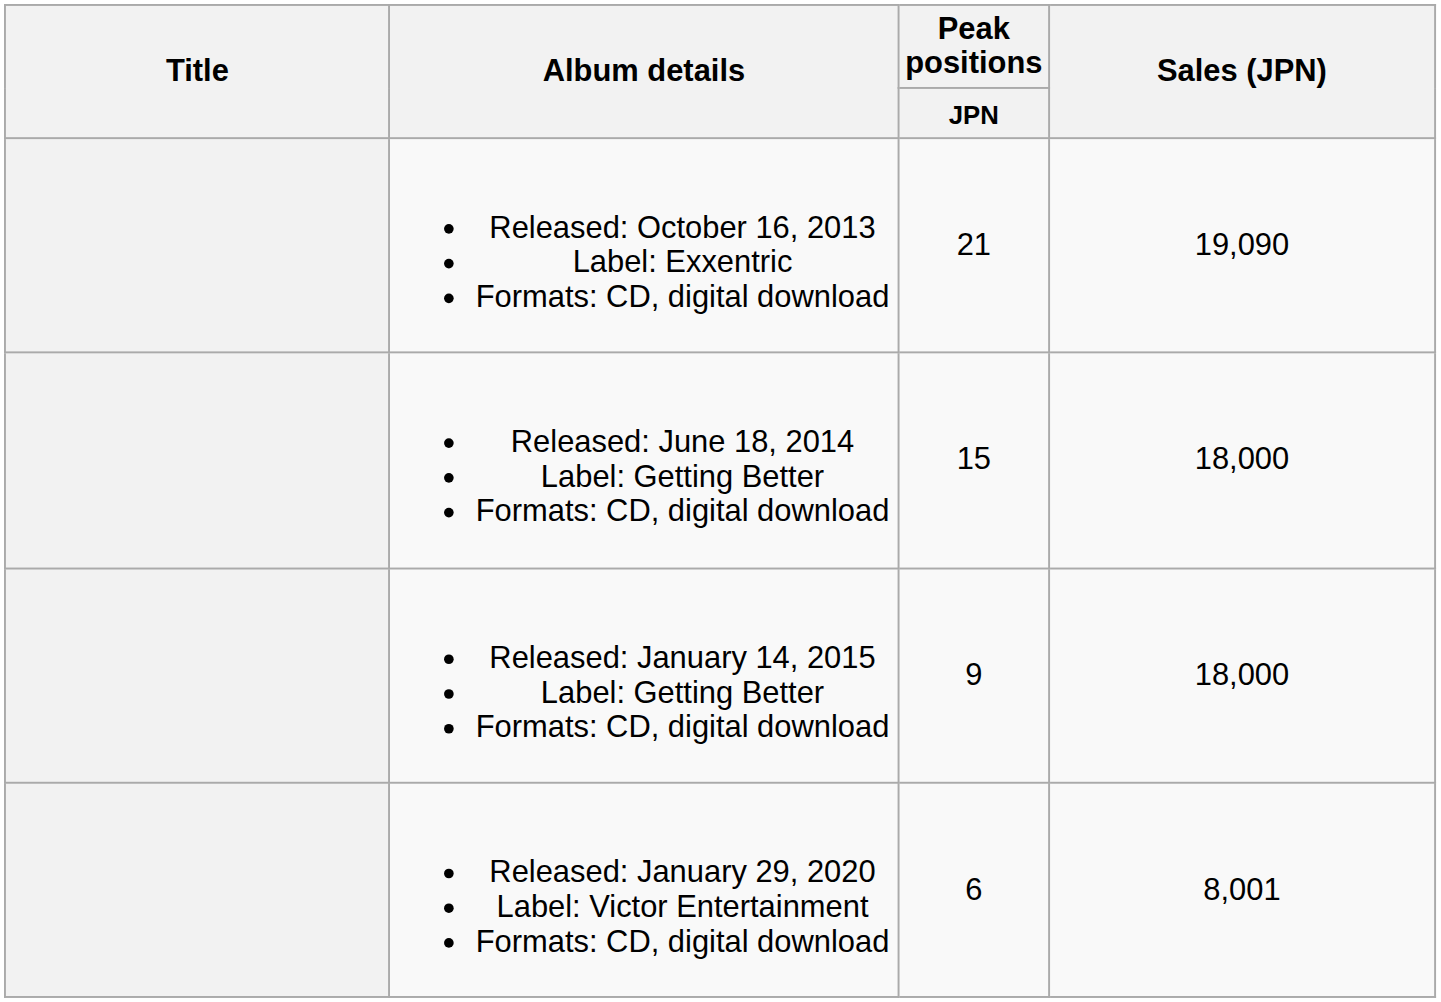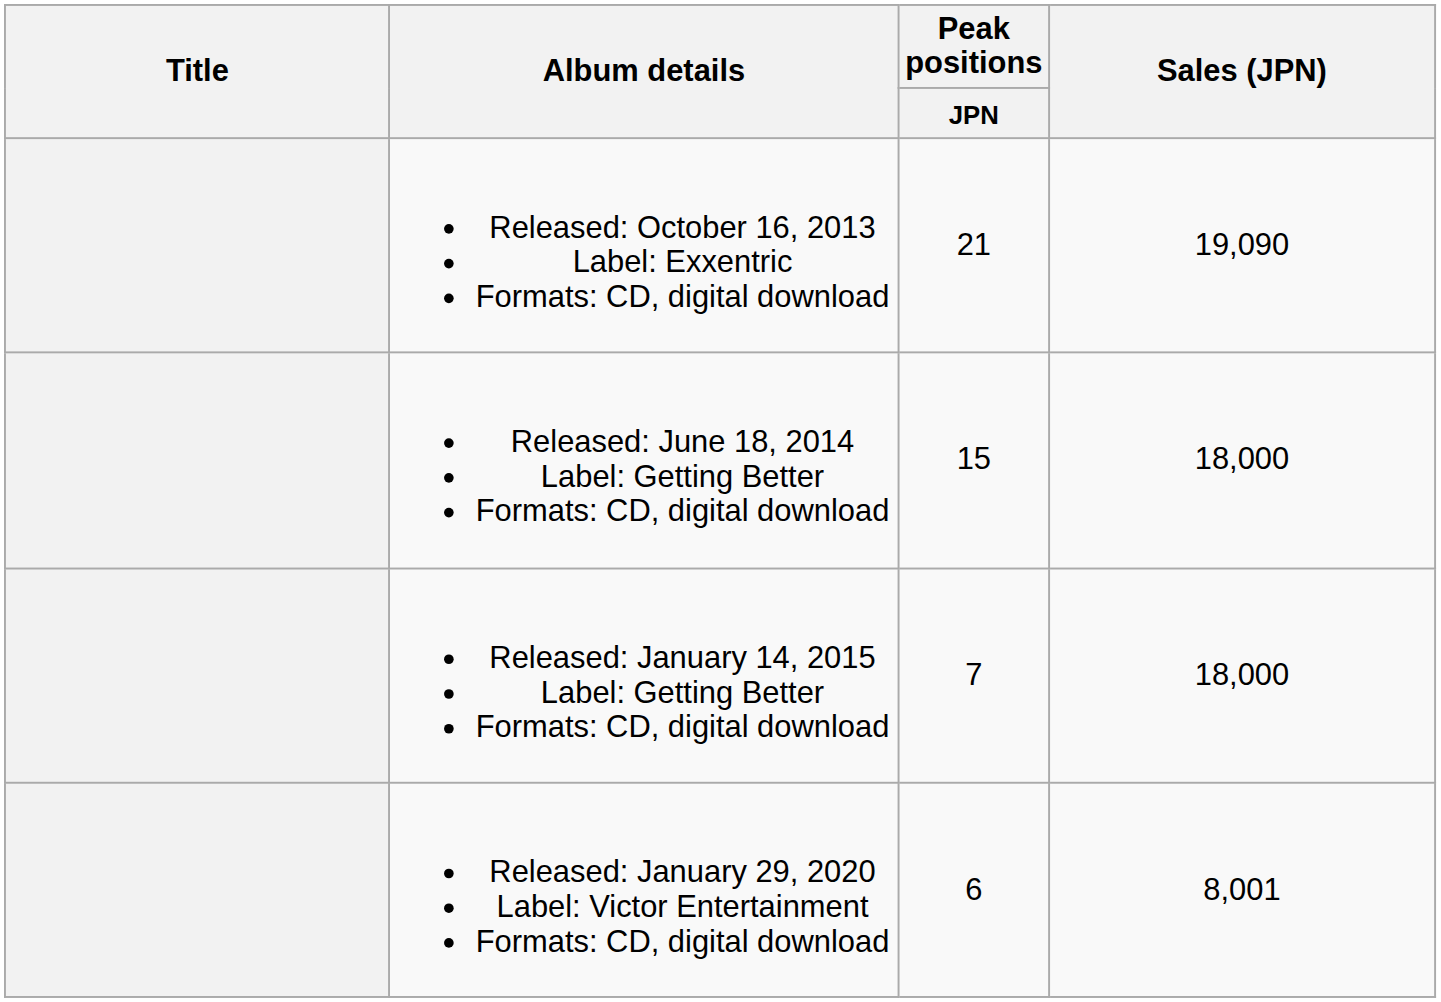(974, 674) 9 -> (974, 674) 7
